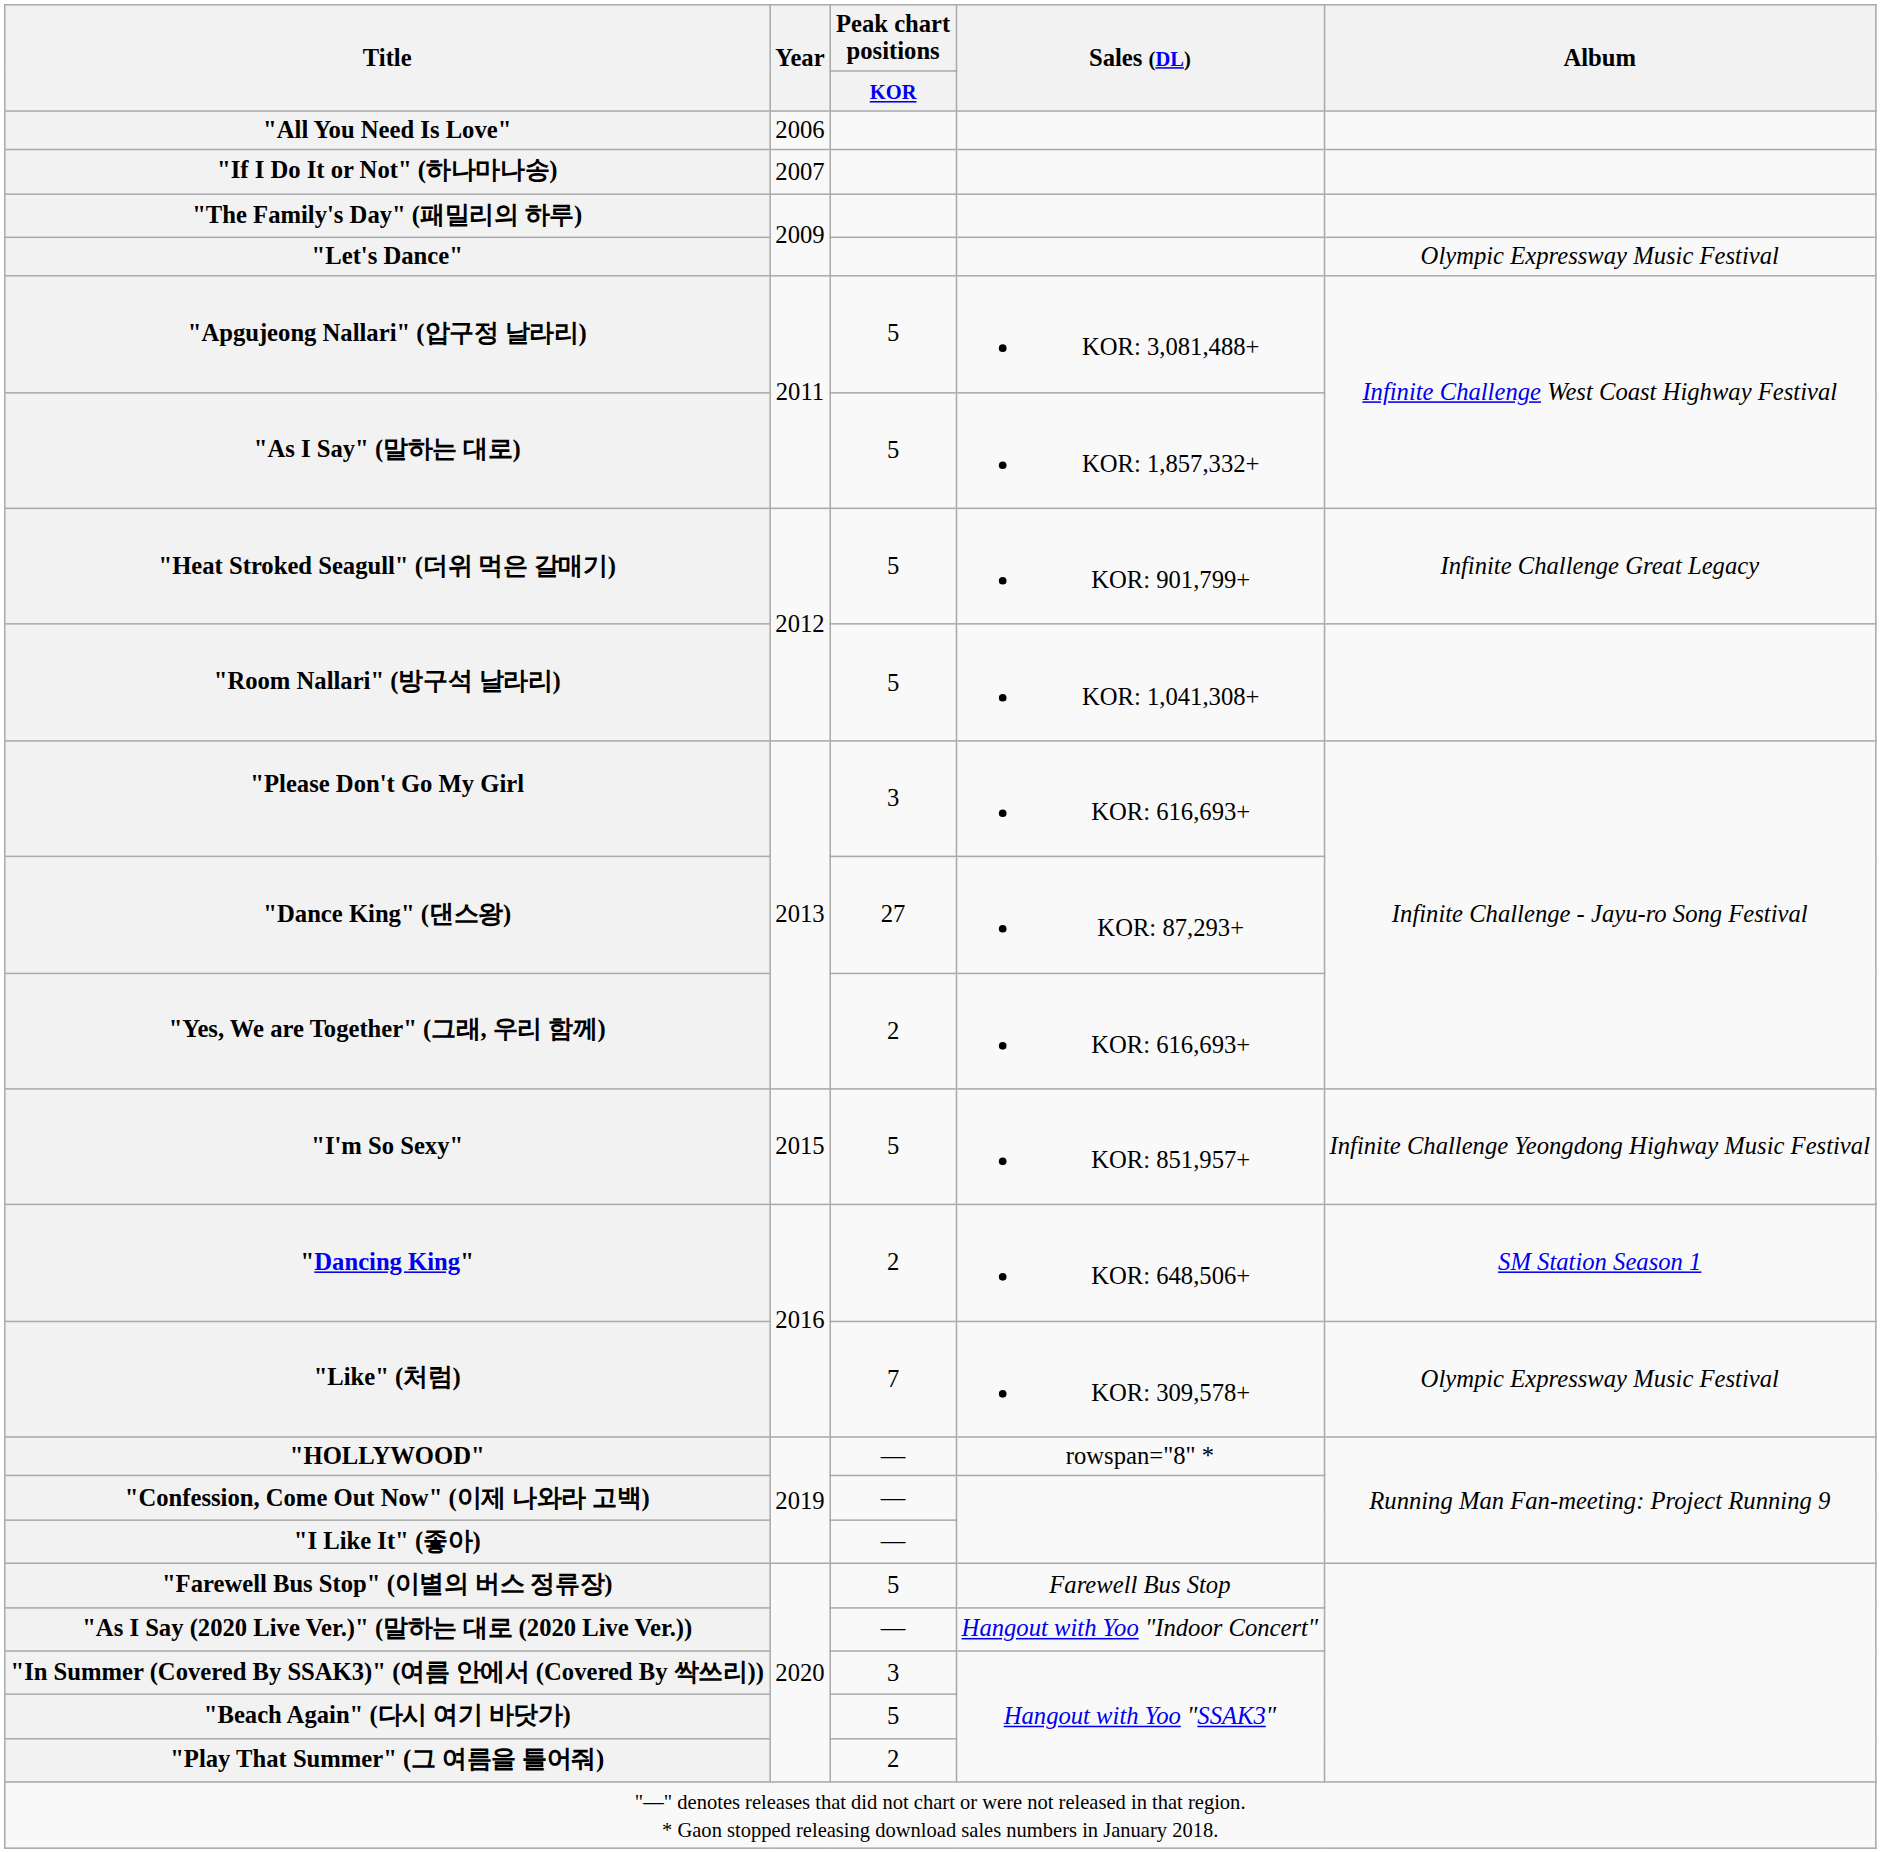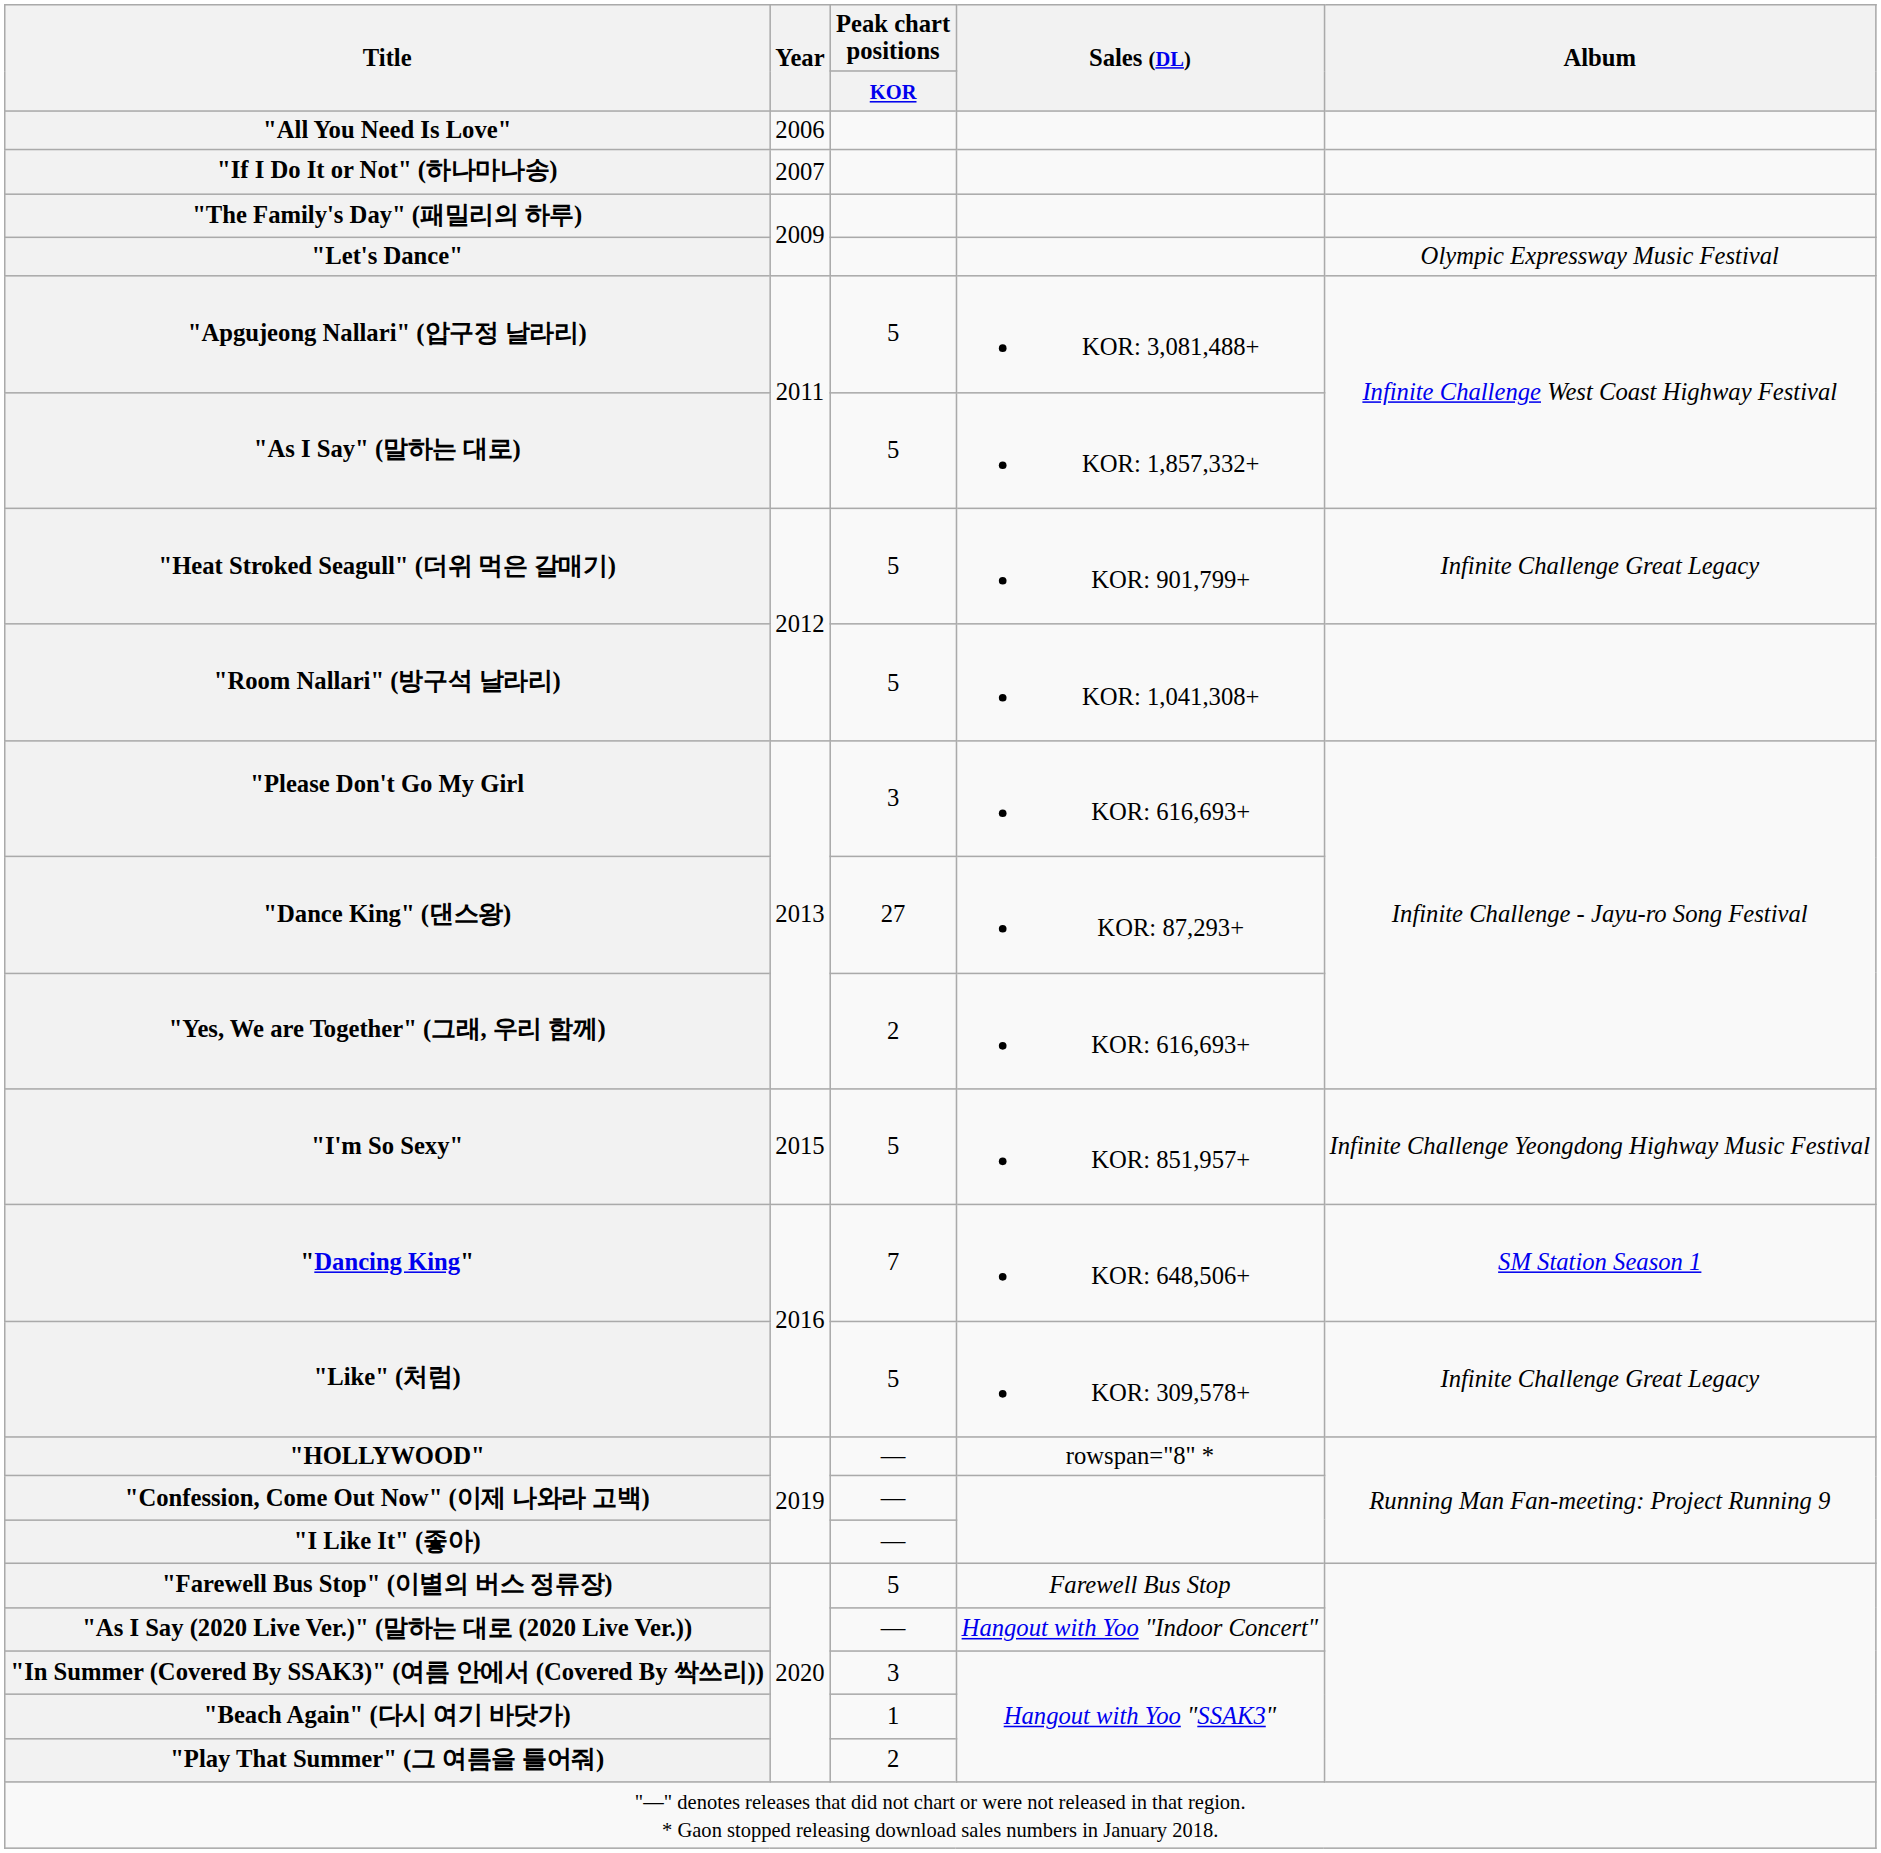(893, 1262) 2 -> (893, 1262) 7
(893, 1378) 7 -> (893, 1378) 5
(1600, 1378) Olympic Expressway Music Festival -> (1600, 1378) Infinite Challenge Great Legacy
(893, 1716) 5 -> (893, 1716) 1
